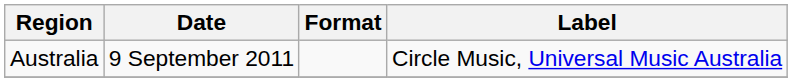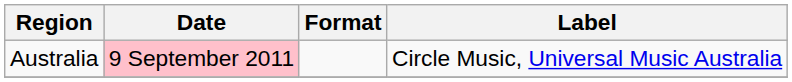(201, 58) no background -> (201, 58) pink background
